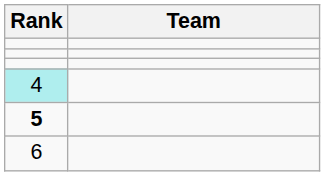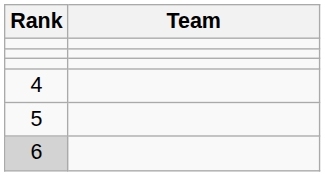(36, 85) paleturquoise background -> (36, 85) no background
(36, 119) bold -> (36, 119) normal
(36, 153) no background -> (36, 153) lightgrey background
